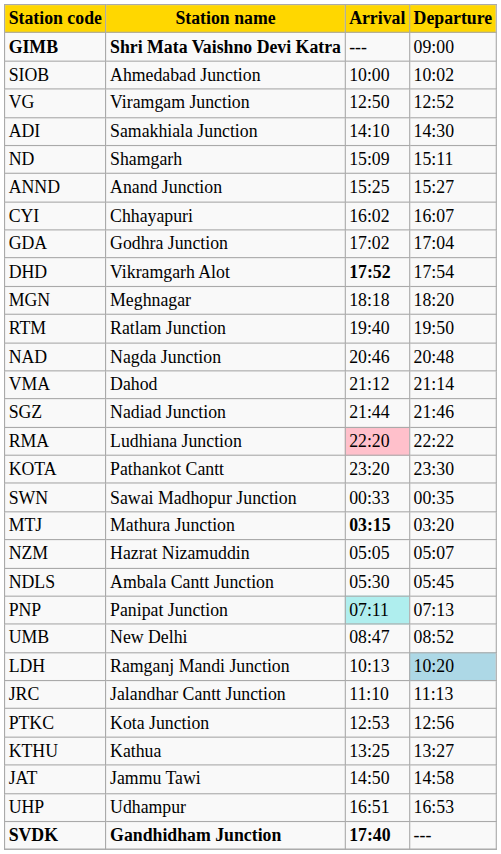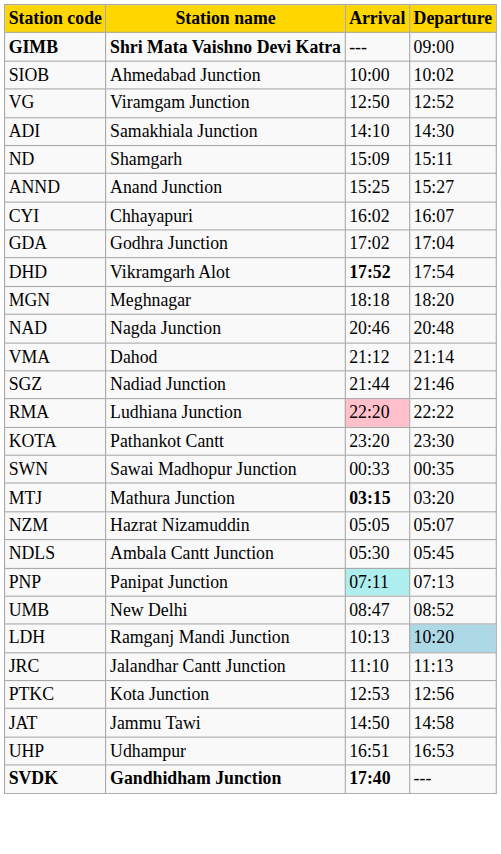- row: (27, 328)
- row: (33, 750)
